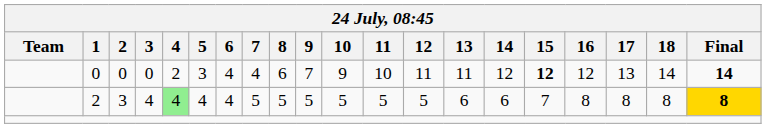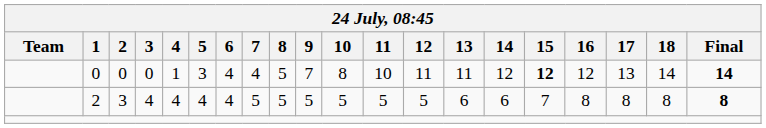(176, 73) 2 -> (176, 73) 1
(282, 73) 6 -> (282, 73) 5
(343, 73) 9 -> (343, 73) 8
(176, 101) lightgreen background -> (176, 101) no background
(724, 101) gold background -> (724, 101) no background
